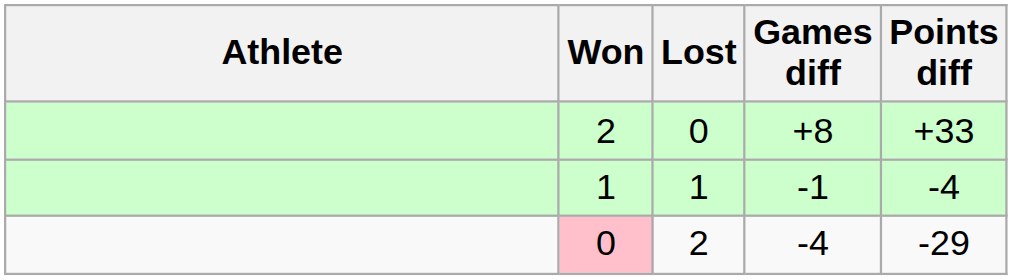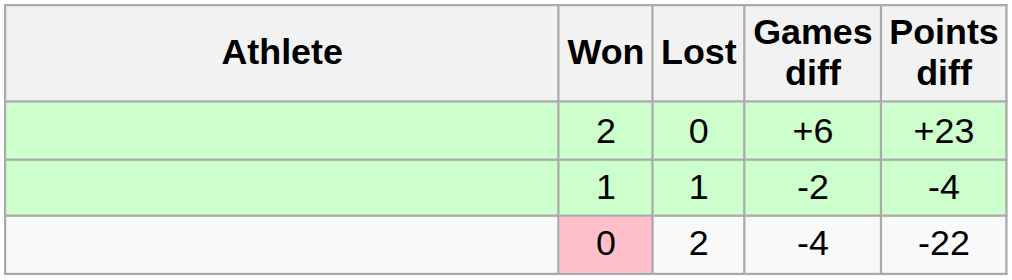(813, 130) +8 -> (813, 130) +6
(944, 130) +33 -> (944, 130) +23
(813, 186) -1 -> (813, 186) -2
(944, 243) -29 -> (944, 243) -22
